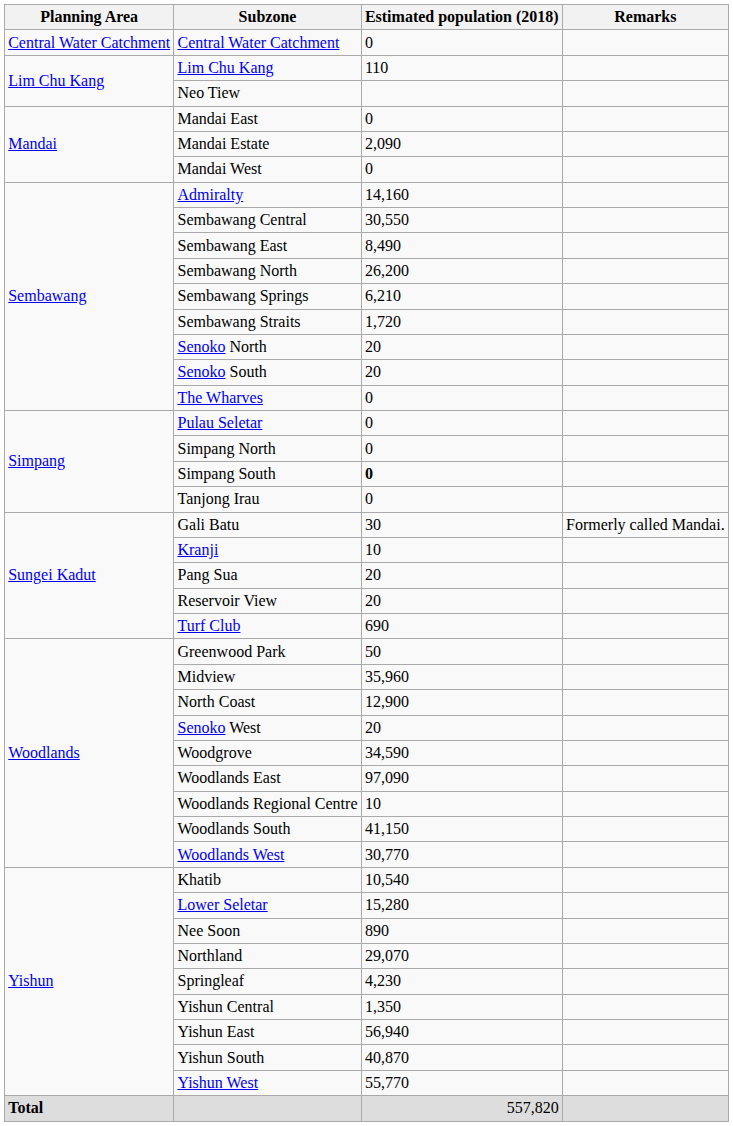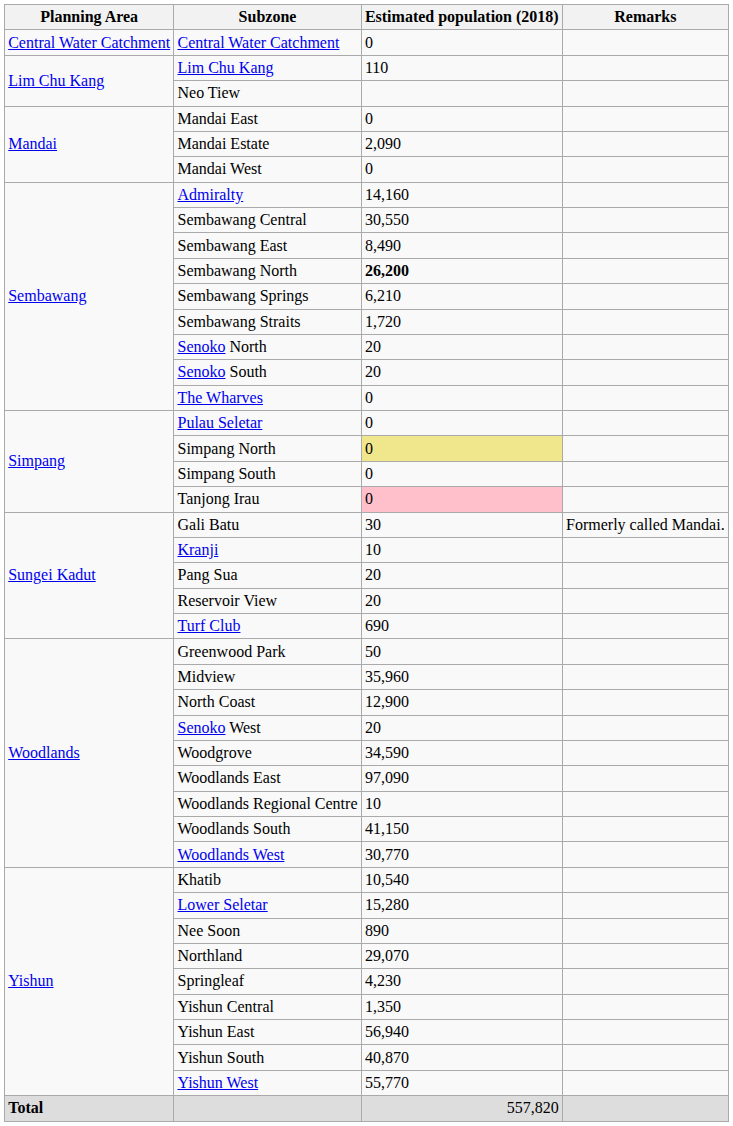(387, 270) normal -> (387, 270) bold
(369, 448) no background -> (369, 448) khaki background
(369, 473) bold -> (369, 473) normal
(369, 499) no background -> (369, 499) pink background
